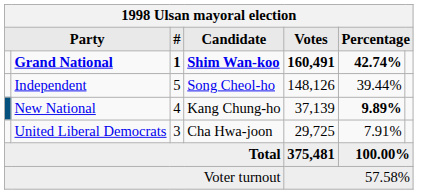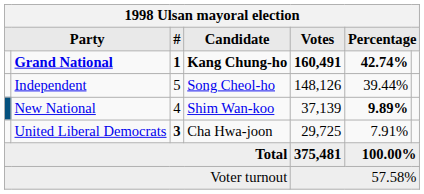(233, 62) Shim Wan-koo -> (237, 62) Kang Chung-ho
(234, 108) Kang Chung-ho -> (231, 108) Shim Wan-koo
(177, 131) normal -> (177, 131) bold
